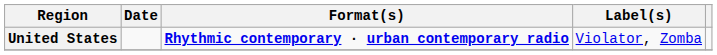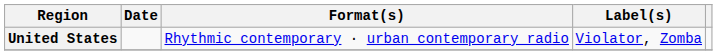(367, 39) bold -> (367, 39) normal
